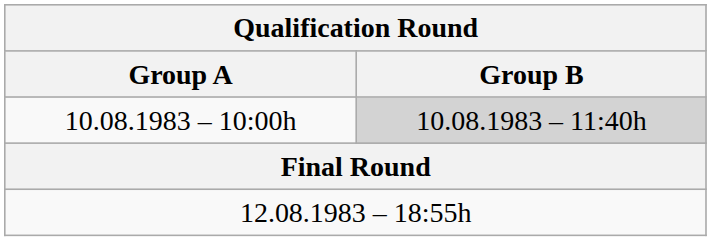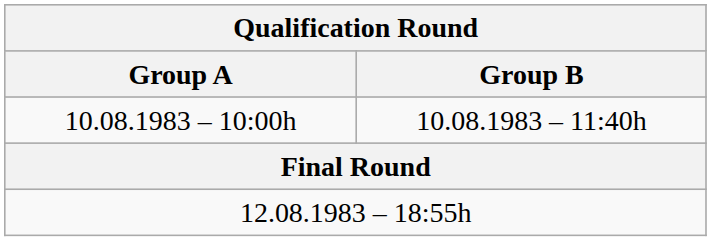(532, 119) lightgrey background -> (532, 119) no background
